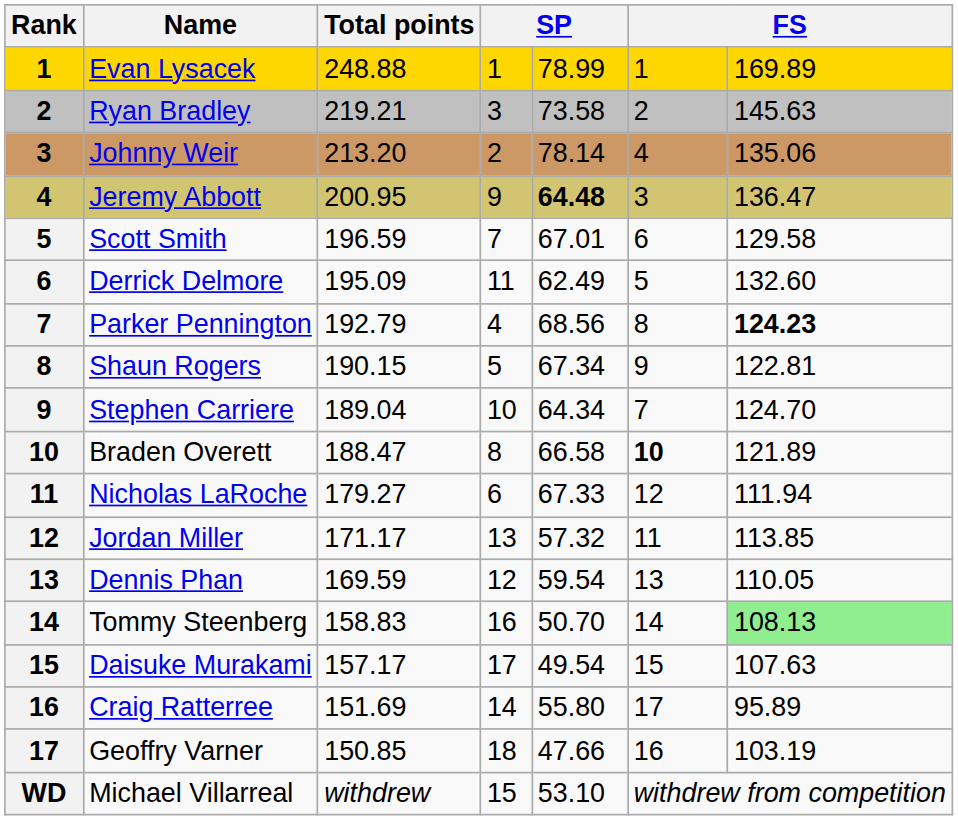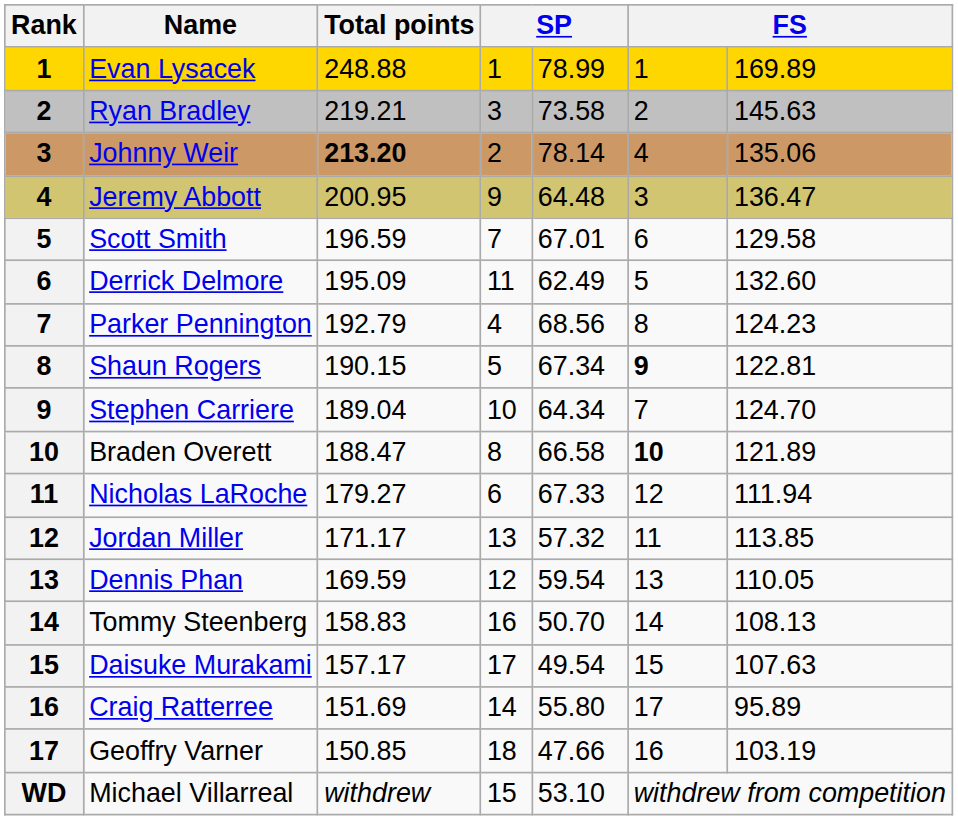(365, 153) normal -> (365, 153) bold
(571, 196) bold -> (571, 196) normal
(775, 324) bold -> (775, 324) normal
(641, 366) normal -> (641, 366) bold
(775, 622) lightgreen background -> (775, 622) no background
